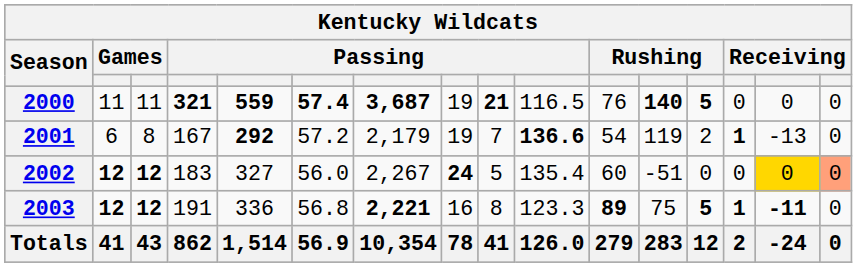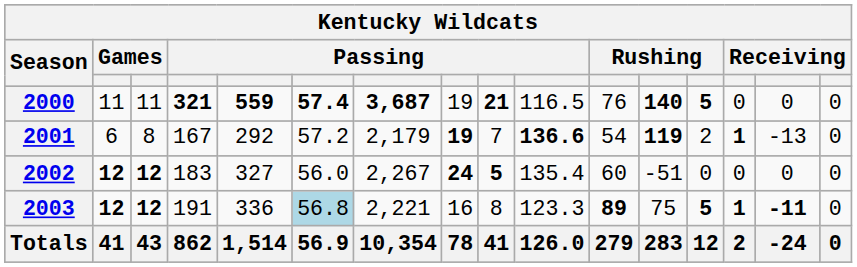(254, 138) bold -> (254, 138) normal
(460, 138) normal -> (460, 138) bold
(663, 138) normal -> (663, 138) bold
(496, 173) normal -> (496, 173) bold
(787, 173) gold background -> (787, 173) no background
(835, 173) lightsalmon background -> (835, 173) no background
(323, 209) no background -> (323, 209) lightblue background
(398, 209) bold -> (398, 209) normal
